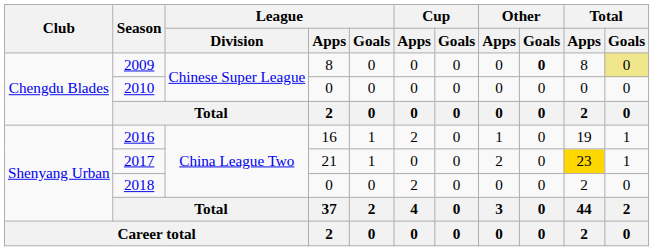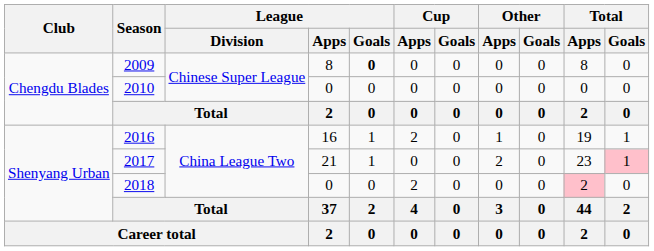(372, 64) normal -> (372, 64) bold
(542, 64) bold -> (542, 64) normal
(627, 64) khaki background -> (627, 64) no background
(584, 161) gold background -> (584, 161) no background
(627, 161) no background -> (627, 161) pink background
(584, 185) no background -> (584, 185) pink background
